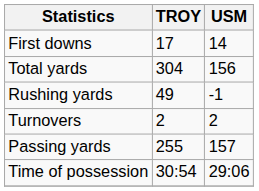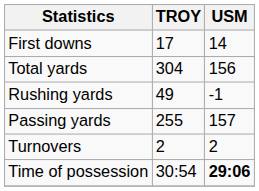rows swapped: (60, 146) <-> (45, 120)
(229, 172) normal -> (230, 172) bold
